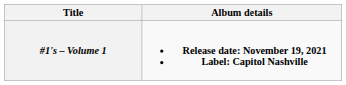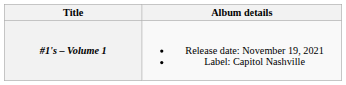(242, 56) bold -> (242, 56) normal
